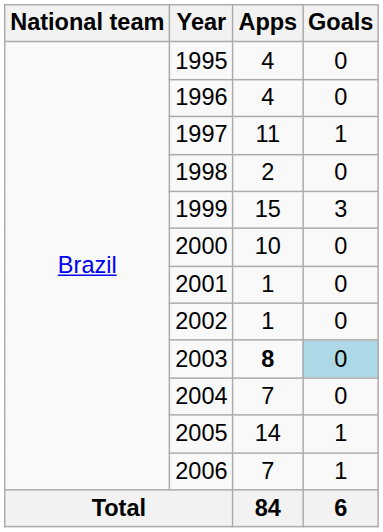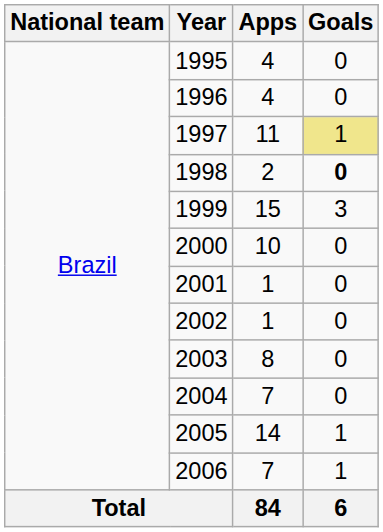(341, 135) no background -> (341, 135) khaki background
(341, 172) normal -> (341, 172) bold
(268, 358) bold -> (268, 358) normal
(341, 358) lightblue background -> (341, 358) no background
